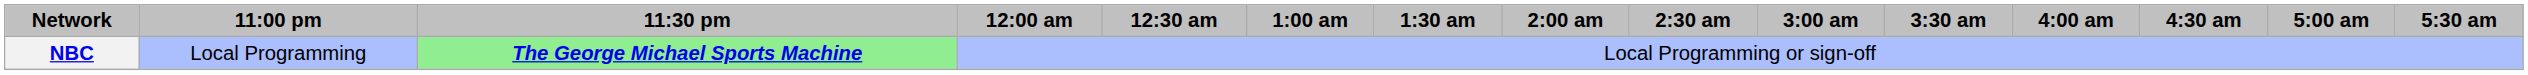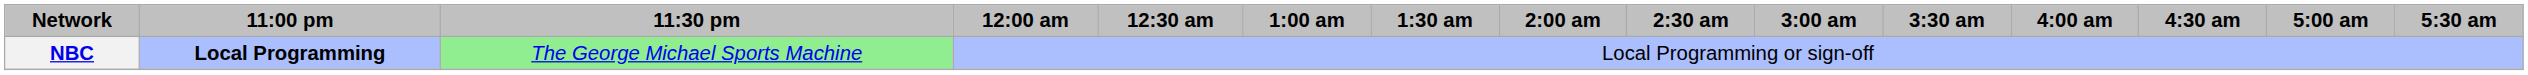(278, 52) normal -> (290, 52) bold
(687, 52) bold -> (697, 52) normal
